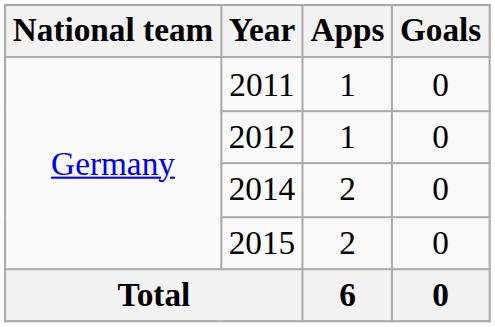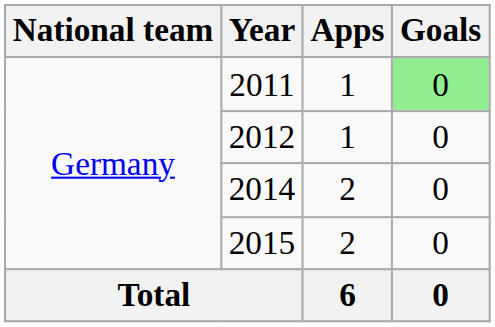(441, 83) no background -> (441, 83) lightgreen background
